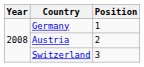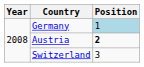(97, 26) no background -> (97, 26) lightblue background
(97, 40) normal -> (97, 40) bold
